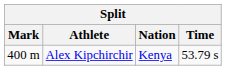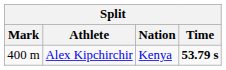(200, 55) normal -> (200, 55) bold
